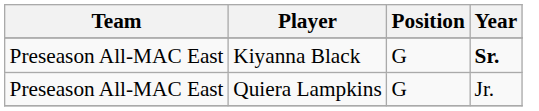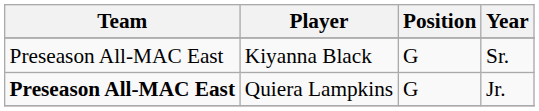(487, 55) bold -> (498, 55) normal
(117, 88) normal -> (122, 88) bold
